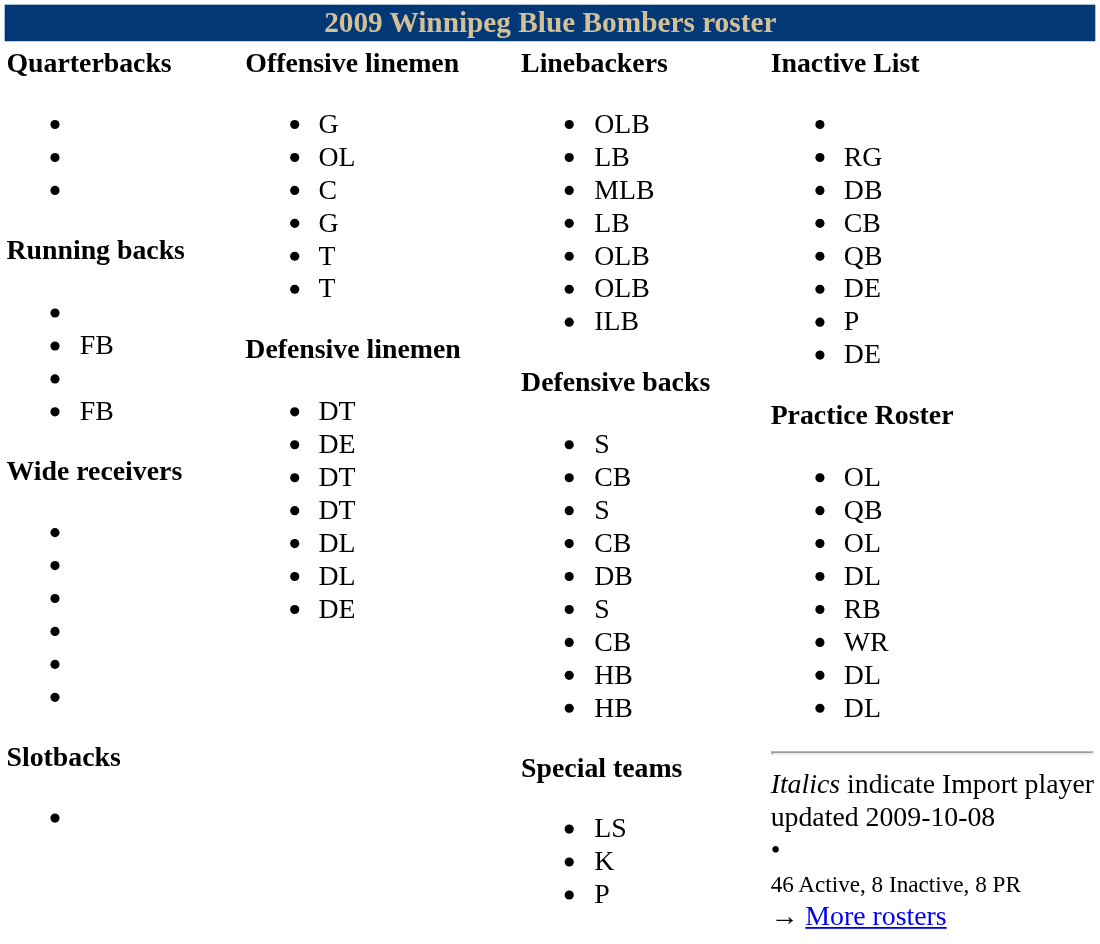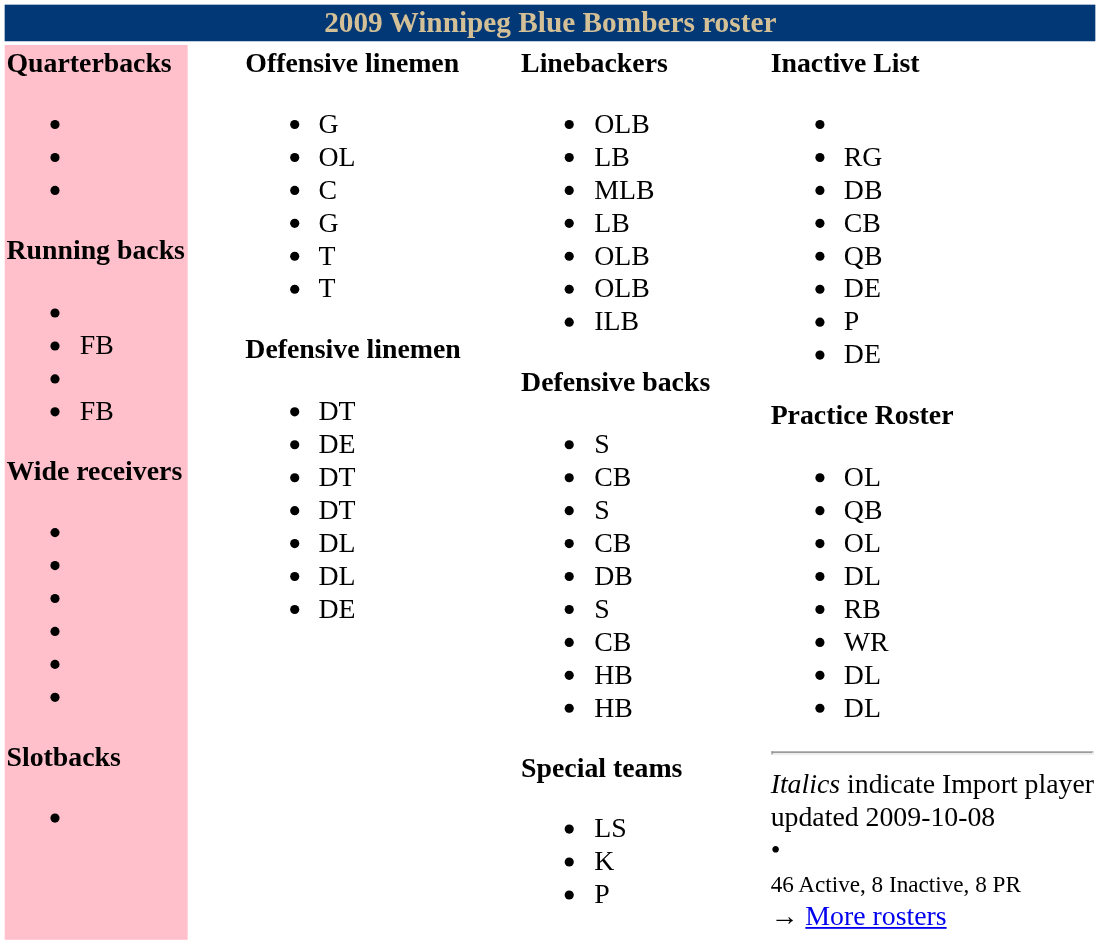(96, 440) no background -> (96, 440) pink background
